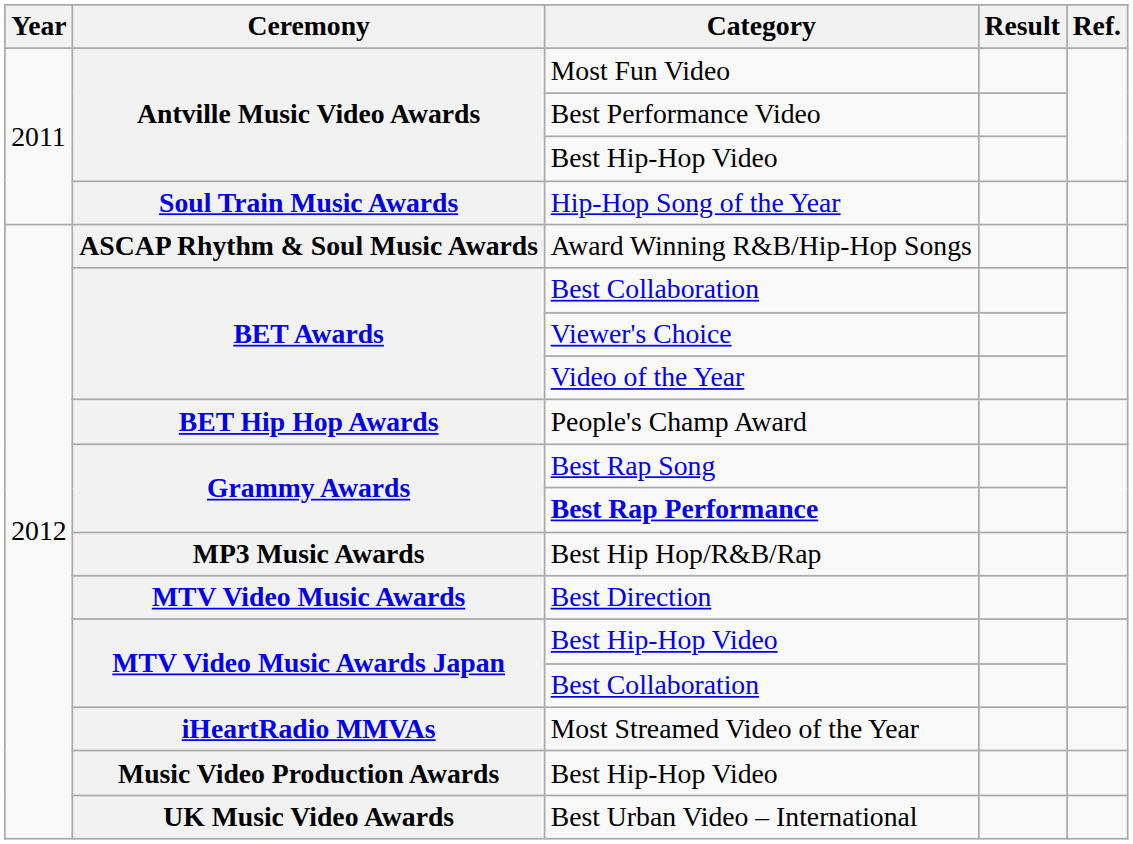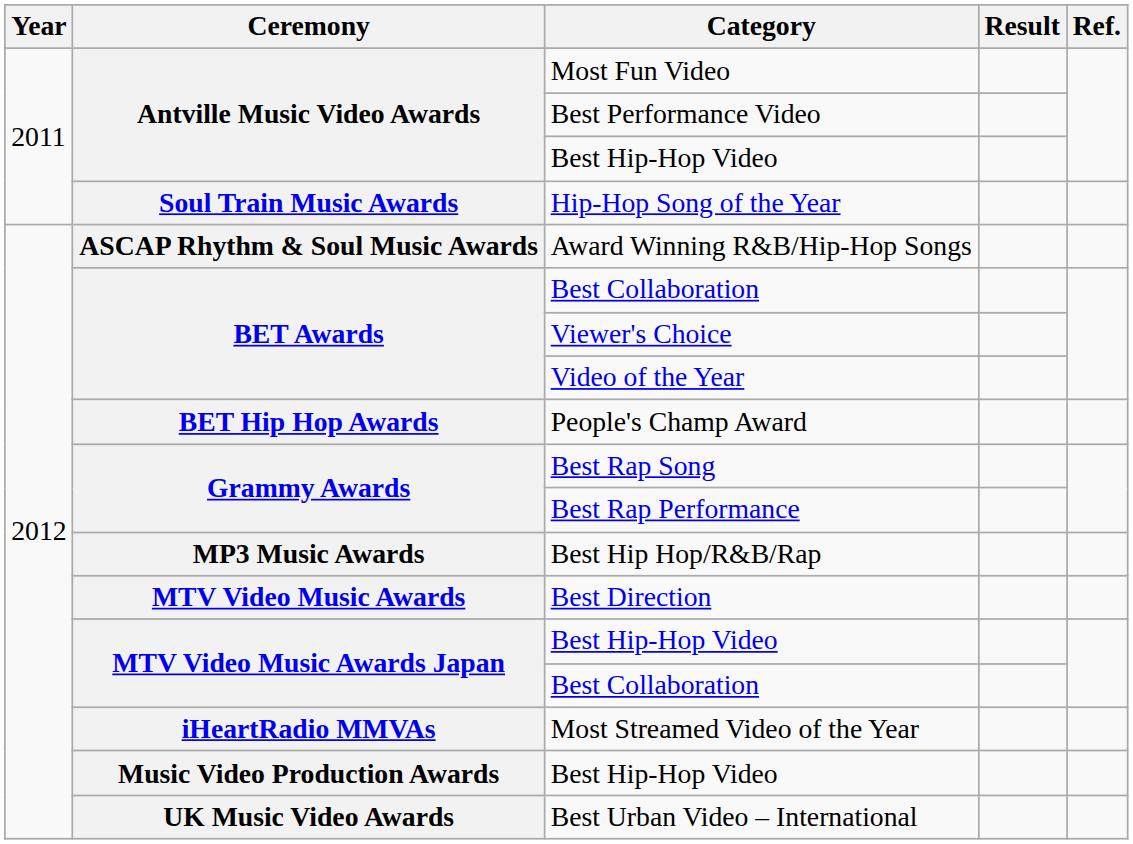(684, 509) bold -> (675, 509) normal
